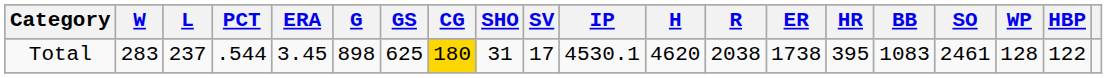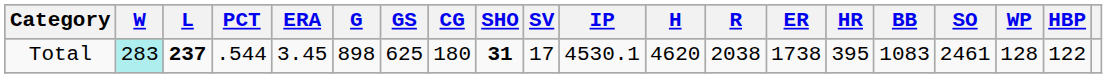(140, 56) no background -> (140, 56) paleturquoise background
(188, 56) normal -> (188, 56) bold
(452, 56) gold background -> (452, 56) no background
(500, 56) normal -> (500, 56) bold
